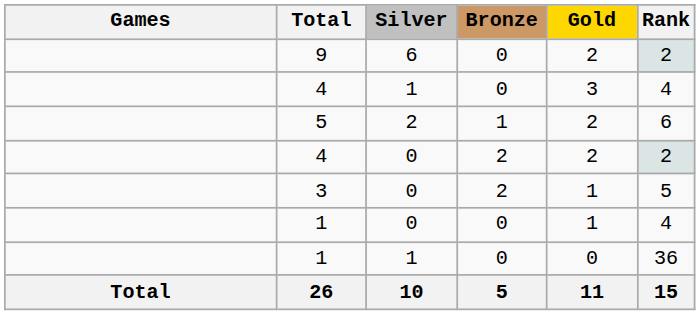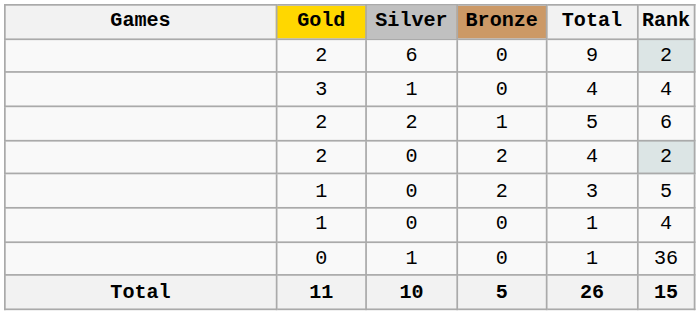columns swapped: (592, 21) <-> (321, 21)
